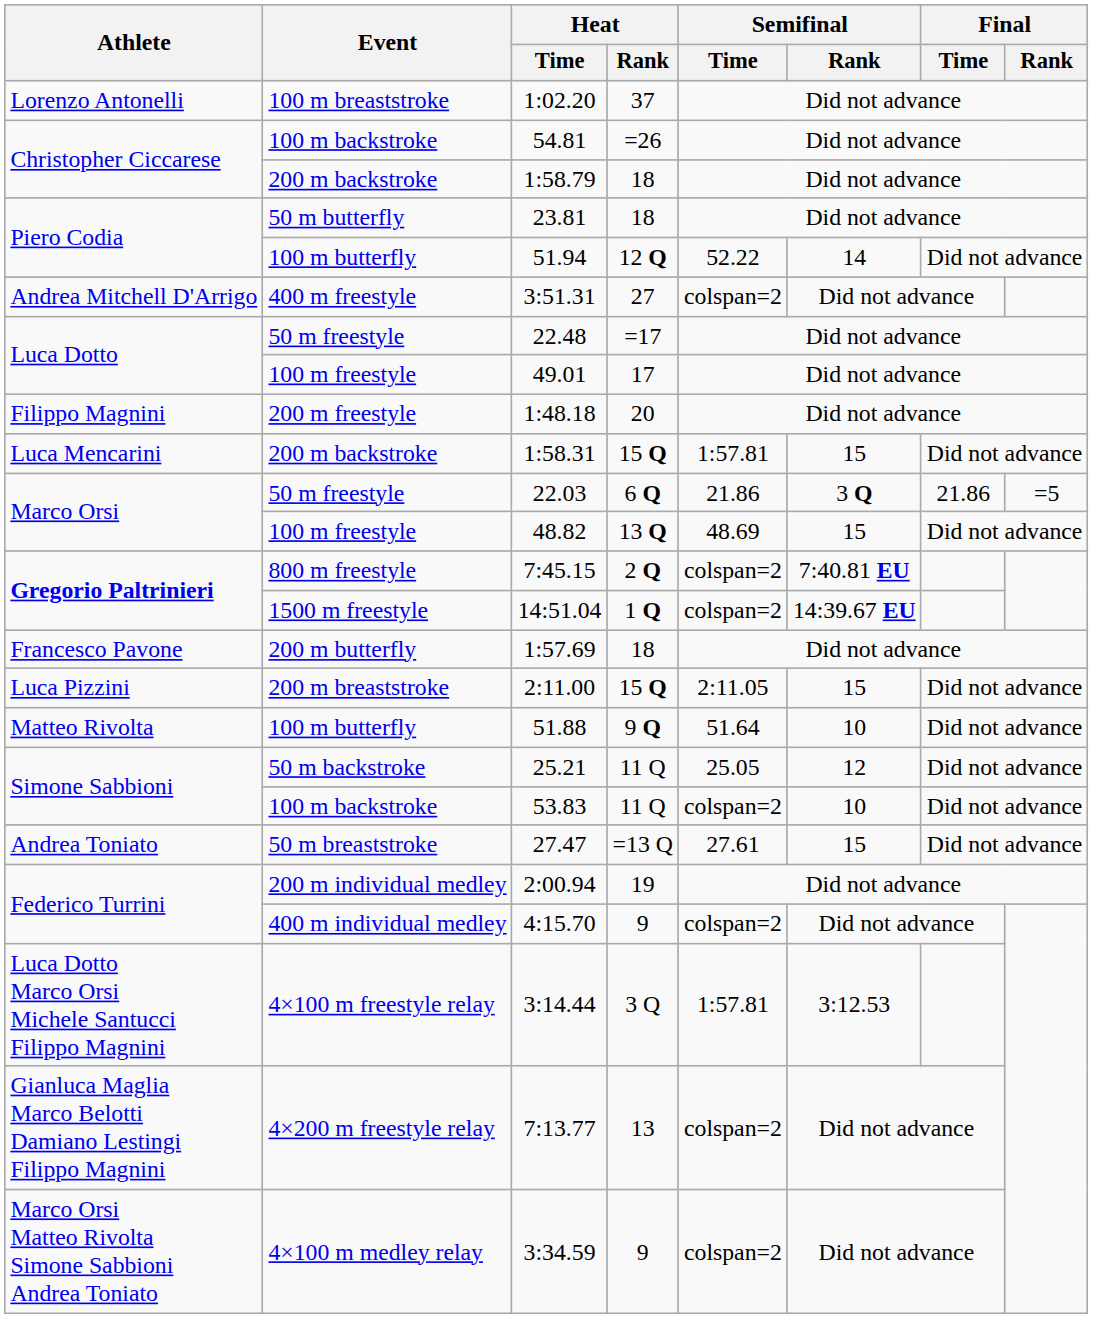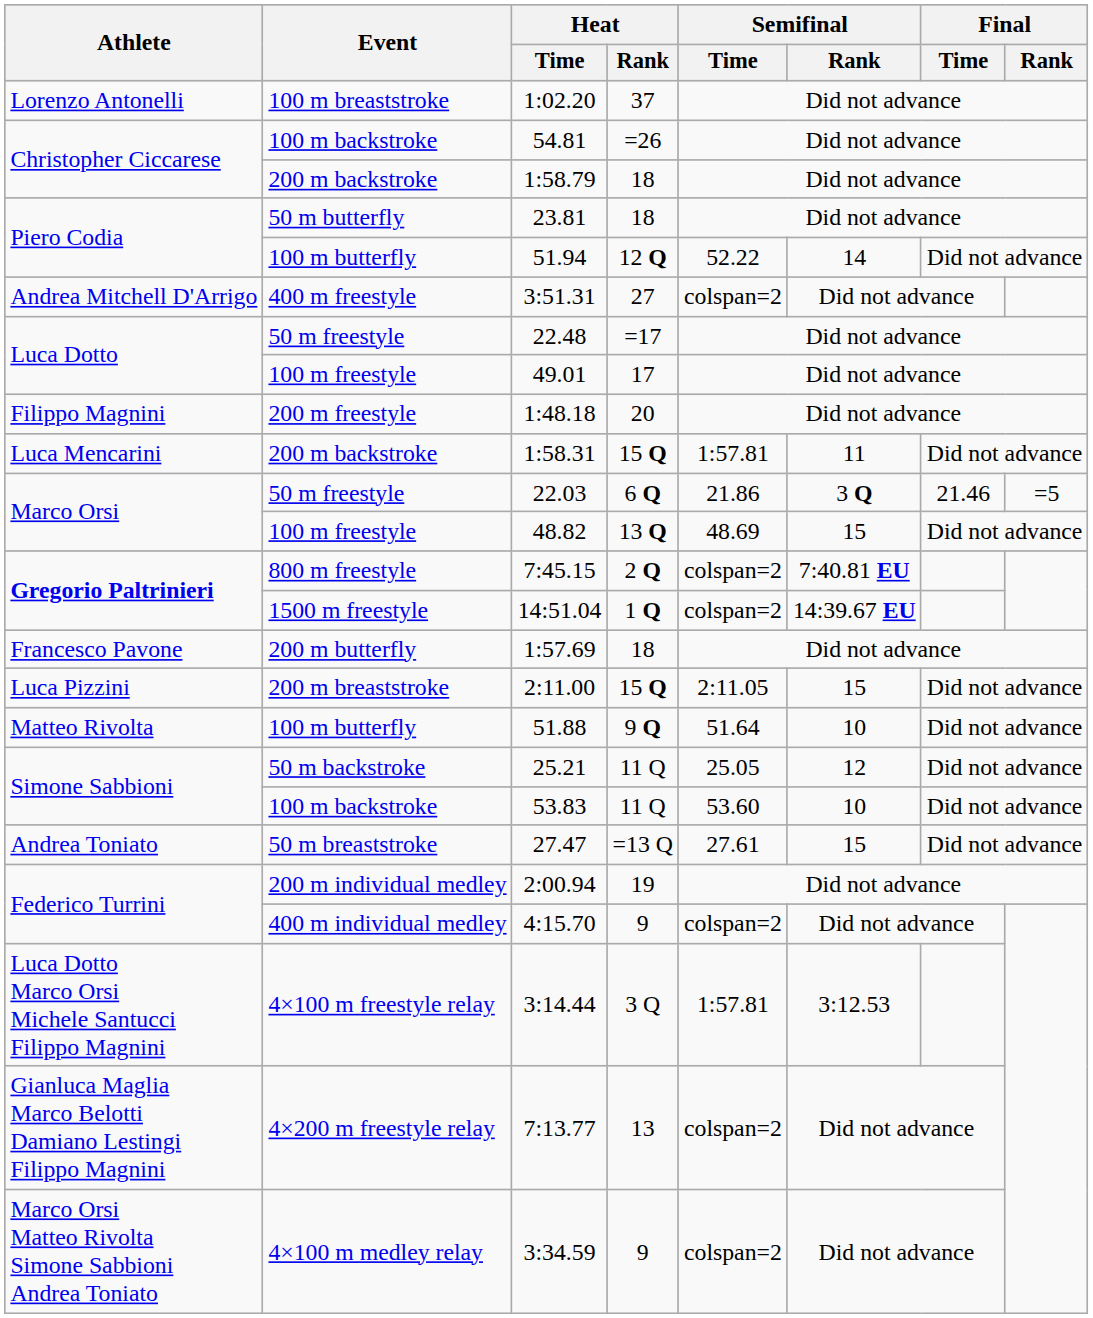(854, 453) 15 -> (854, 453) 11
(963, 492) 21.86 -> (963, 492) 21.46
(733, 806) colspan=2 -> (733, 806) 53.60
